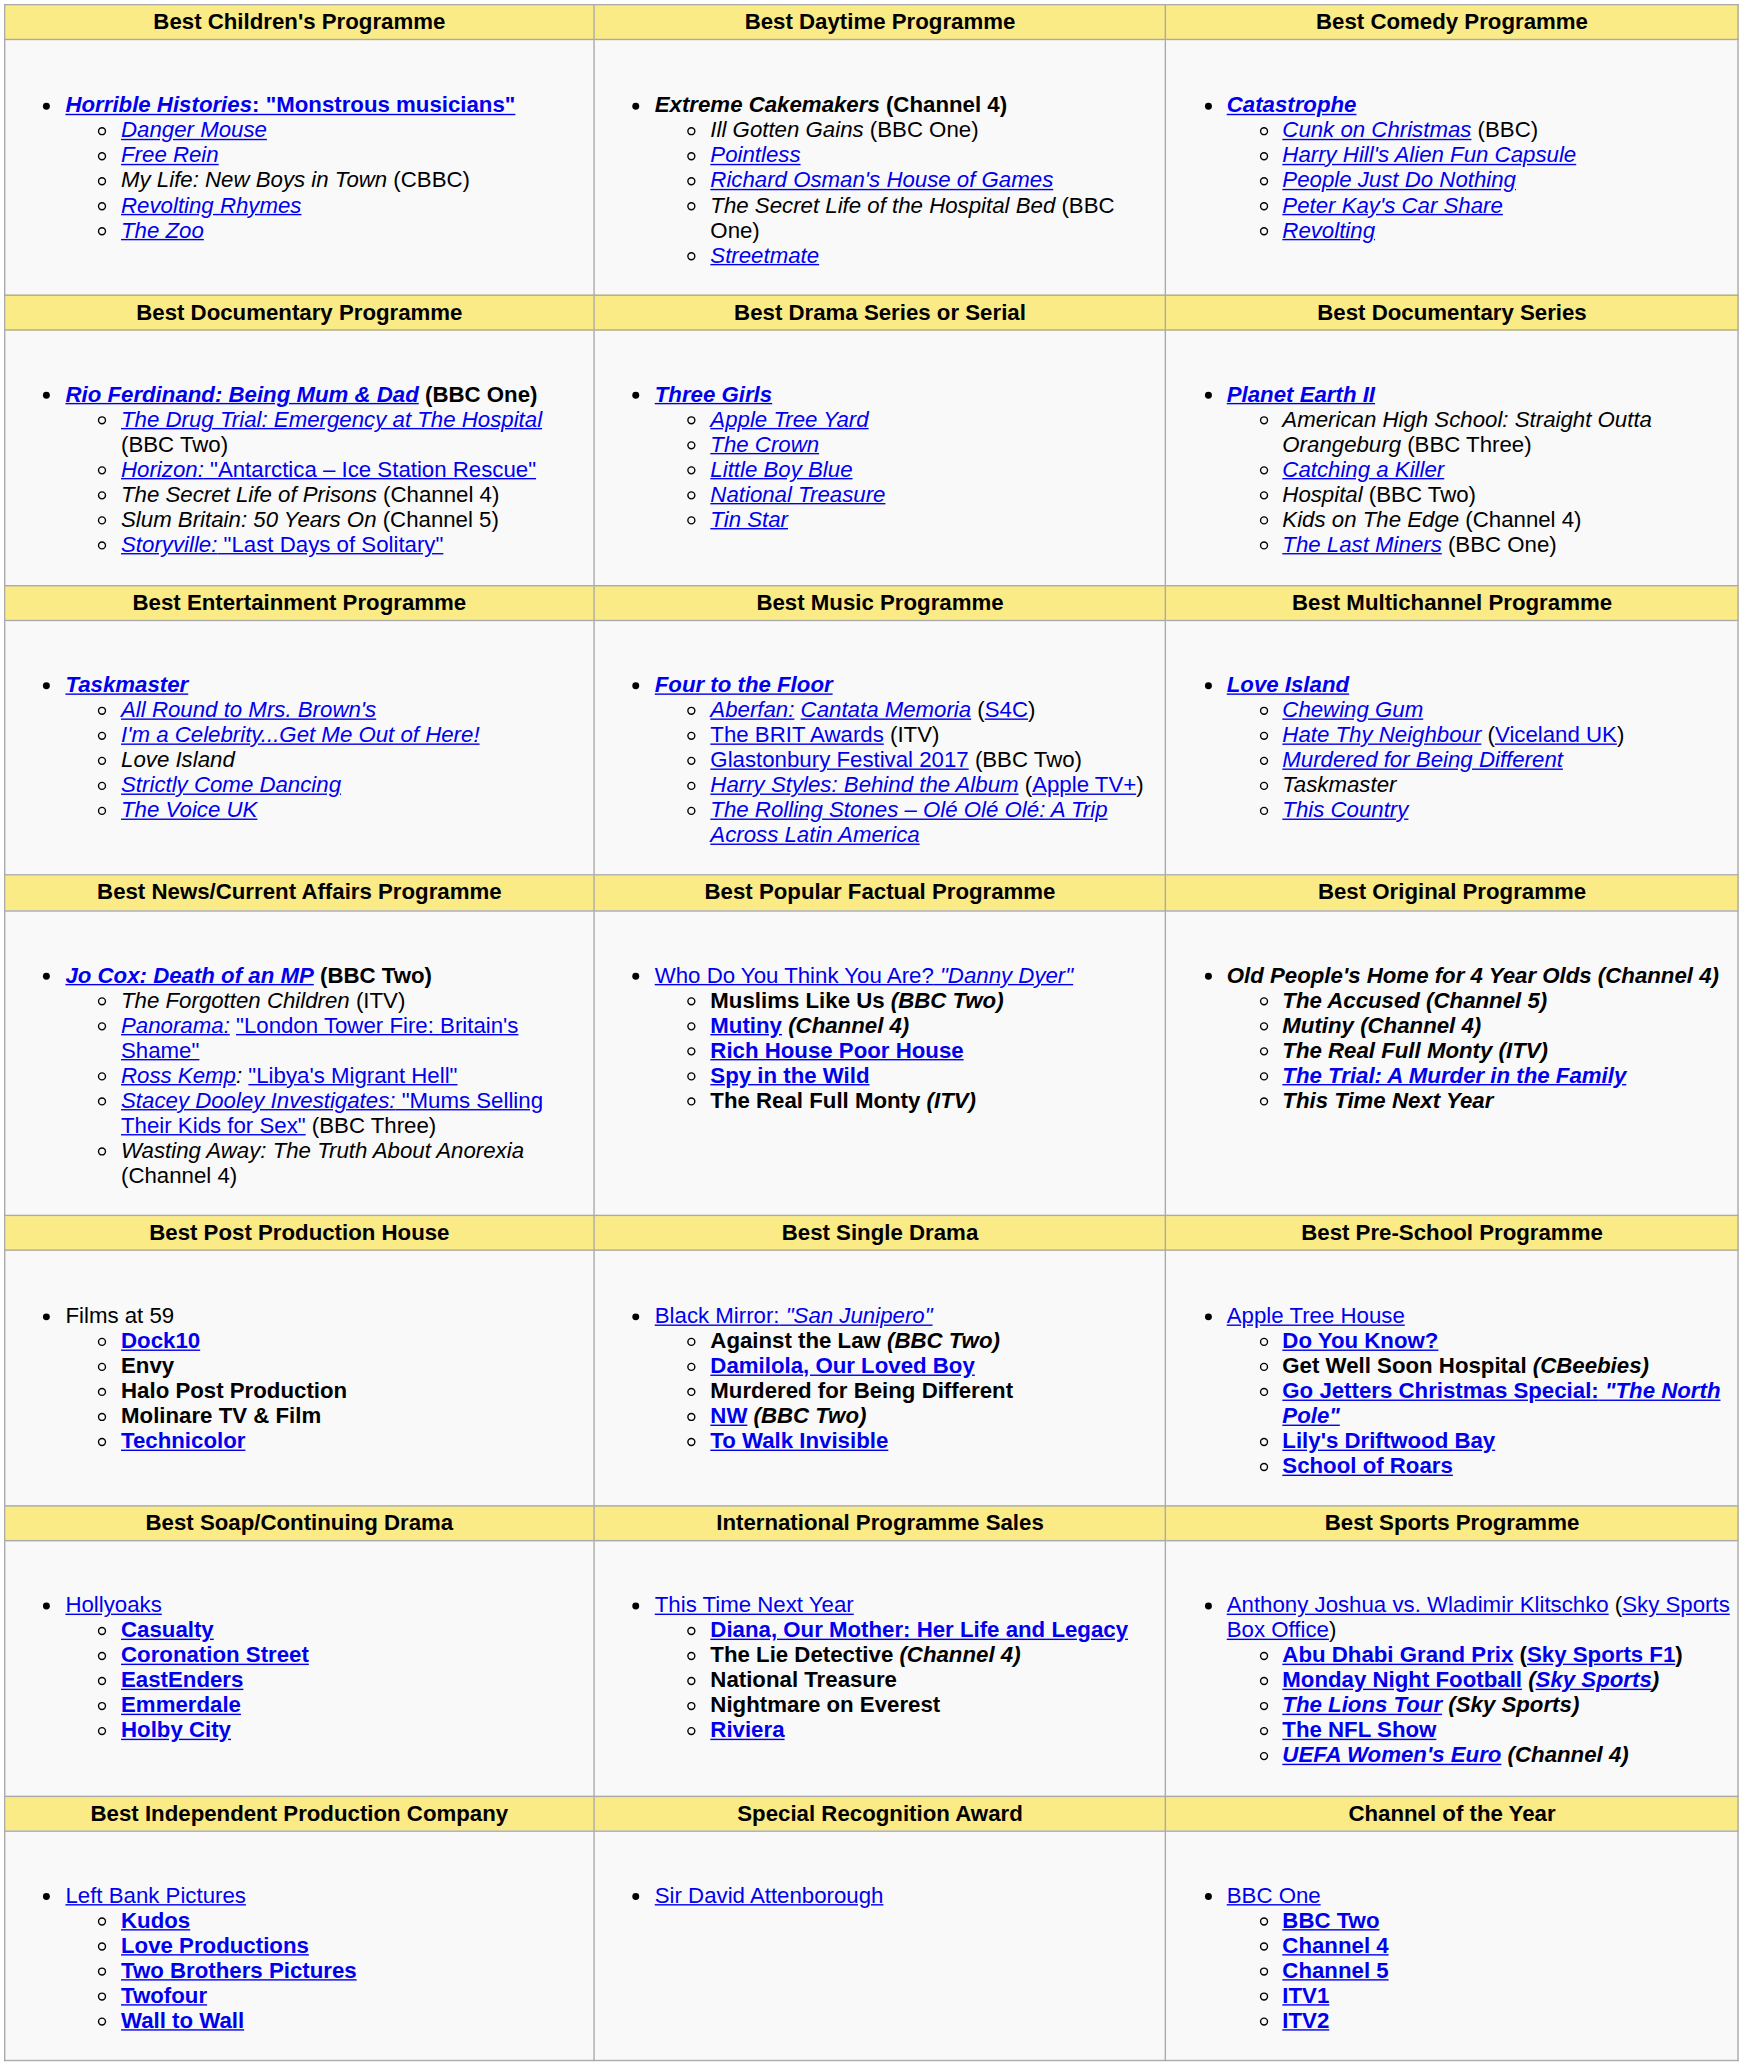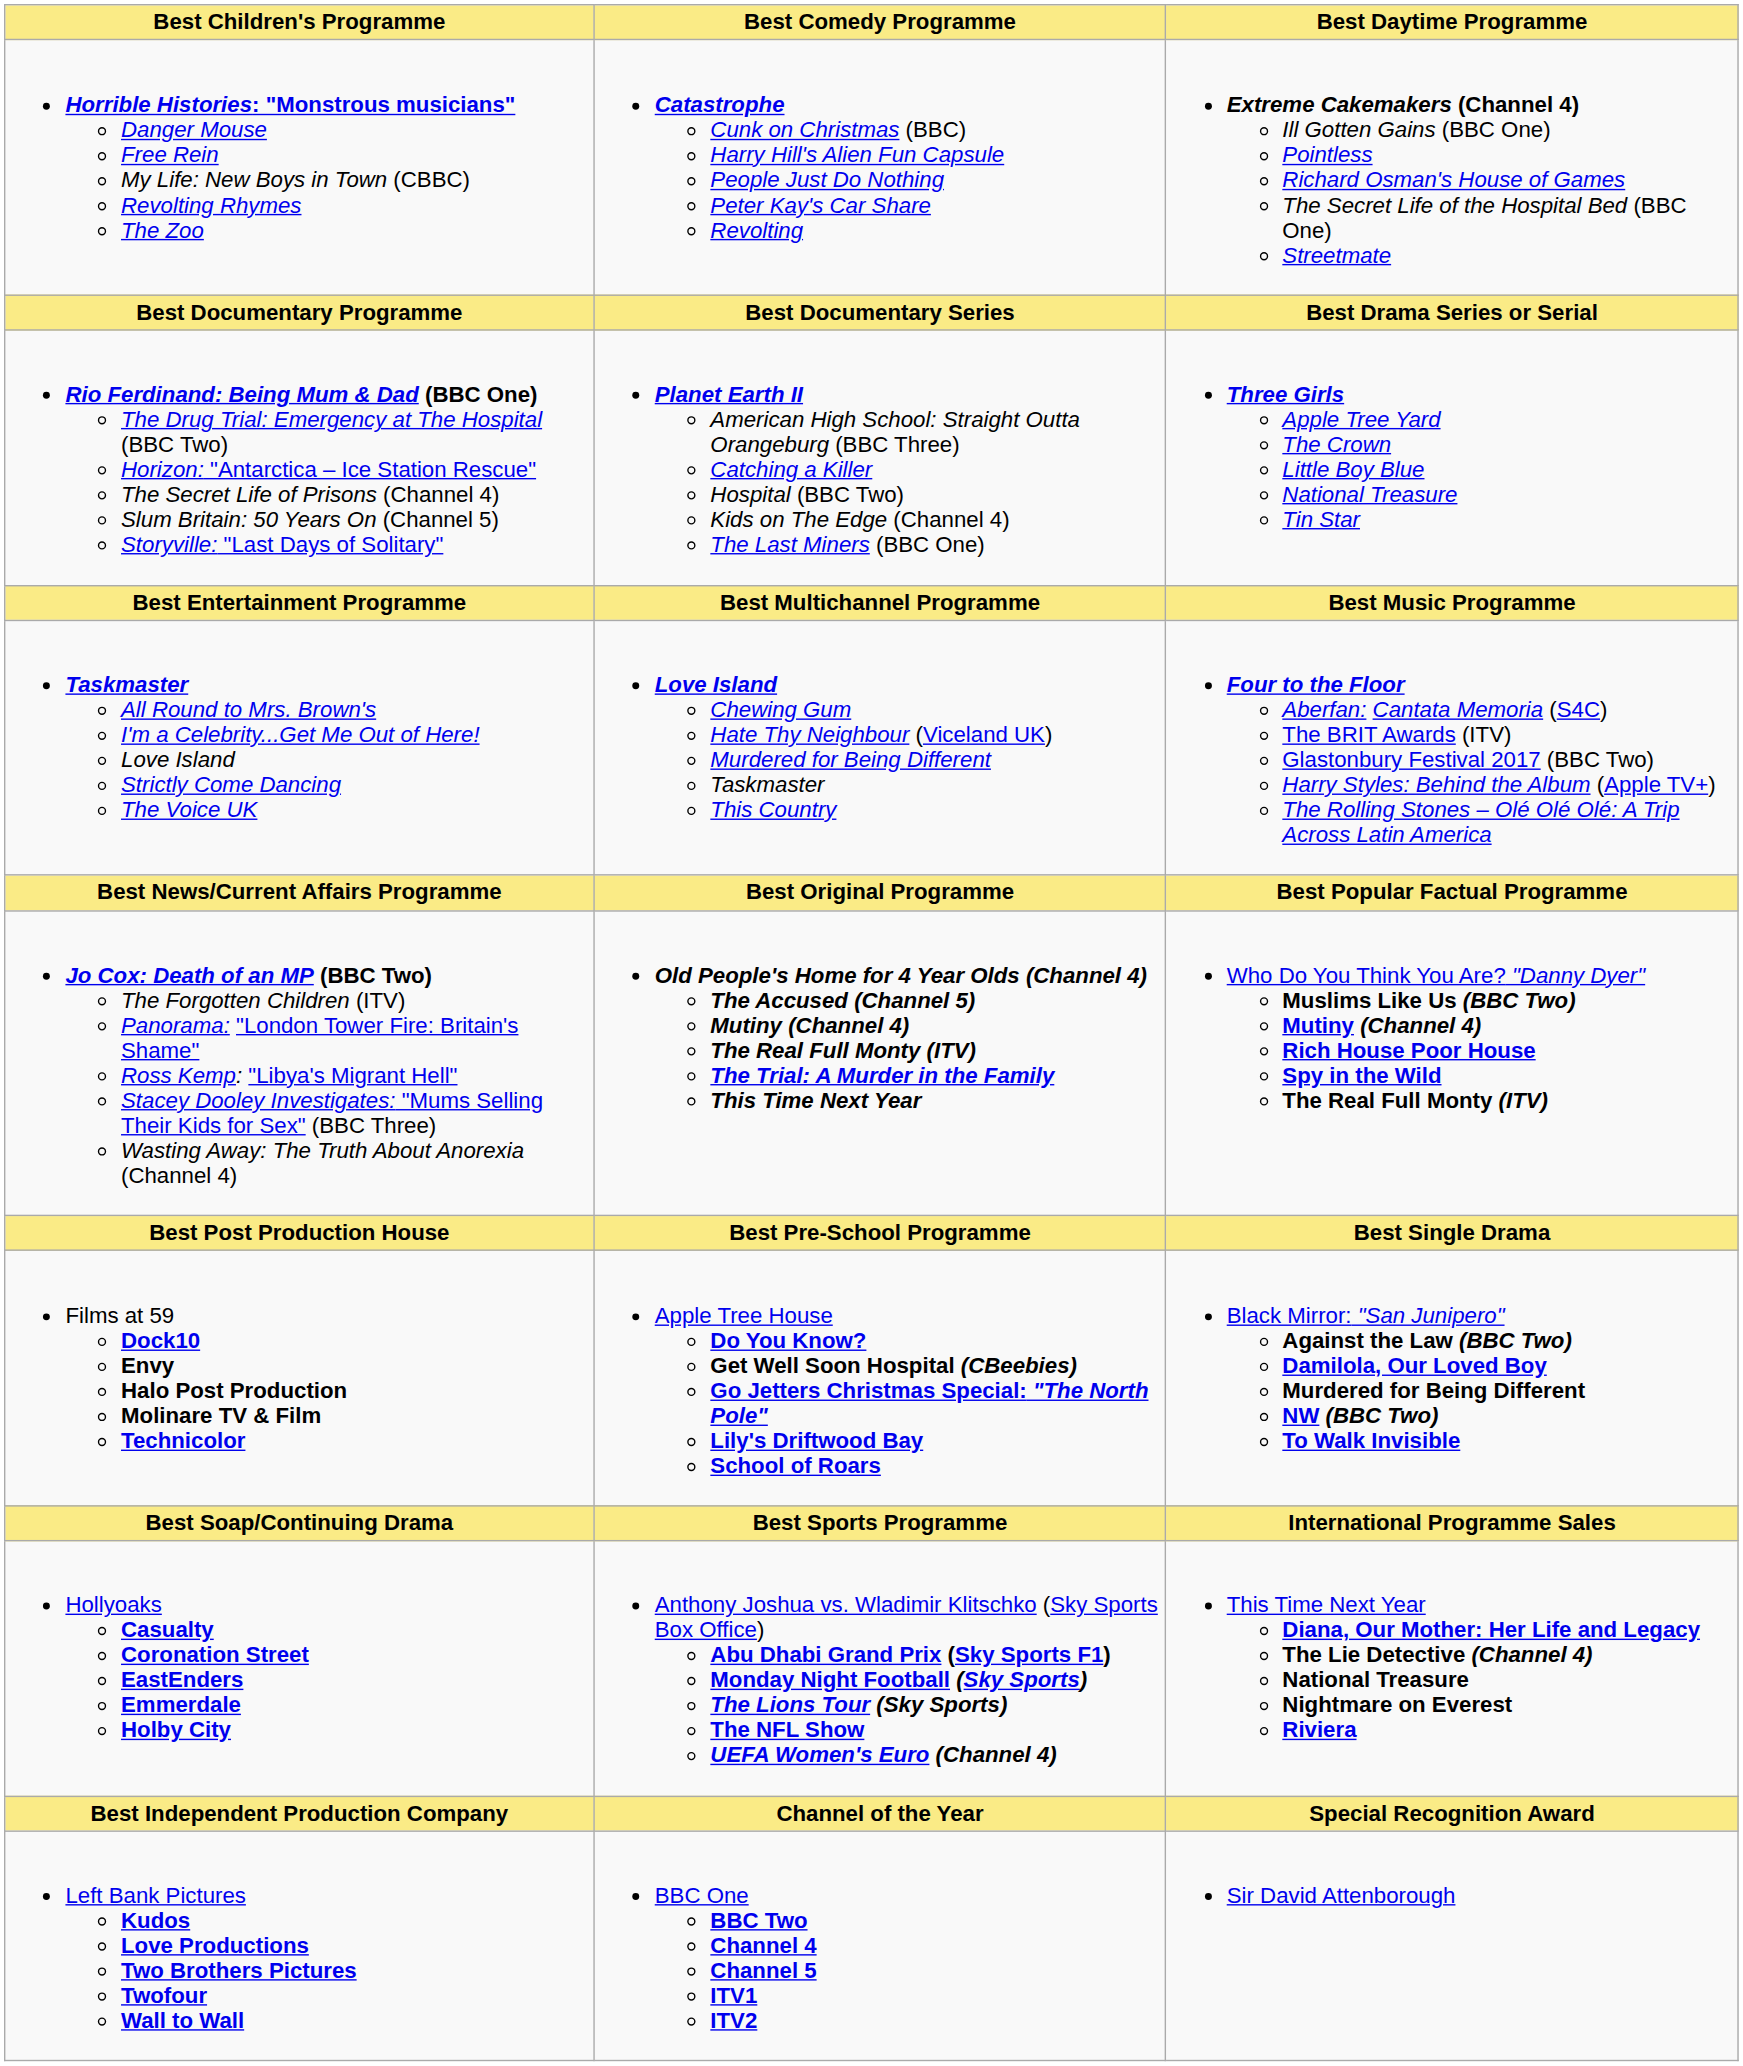columns swapped: (1452, 22) <-> (880, 22)
